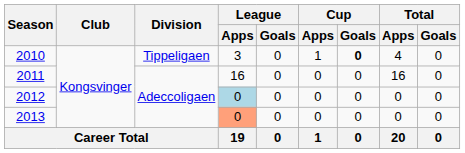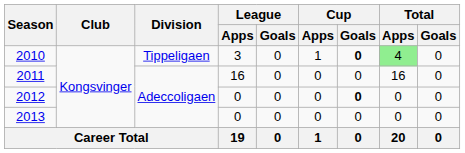(398, 55) no background -> (398, 55) lightgreen background
(237, 96) lightblue background -> (237, 96) no background
(358, 96) normal -> (358, 96) bold
(237, 117) lightsalmon background -> (237, 117) no background
